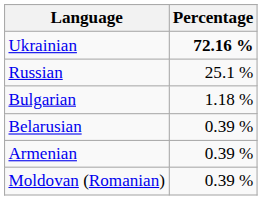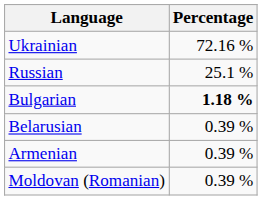(223, 45) bold -> (225, 45) normal
(229, 99) normal -> (228, 99) bold
